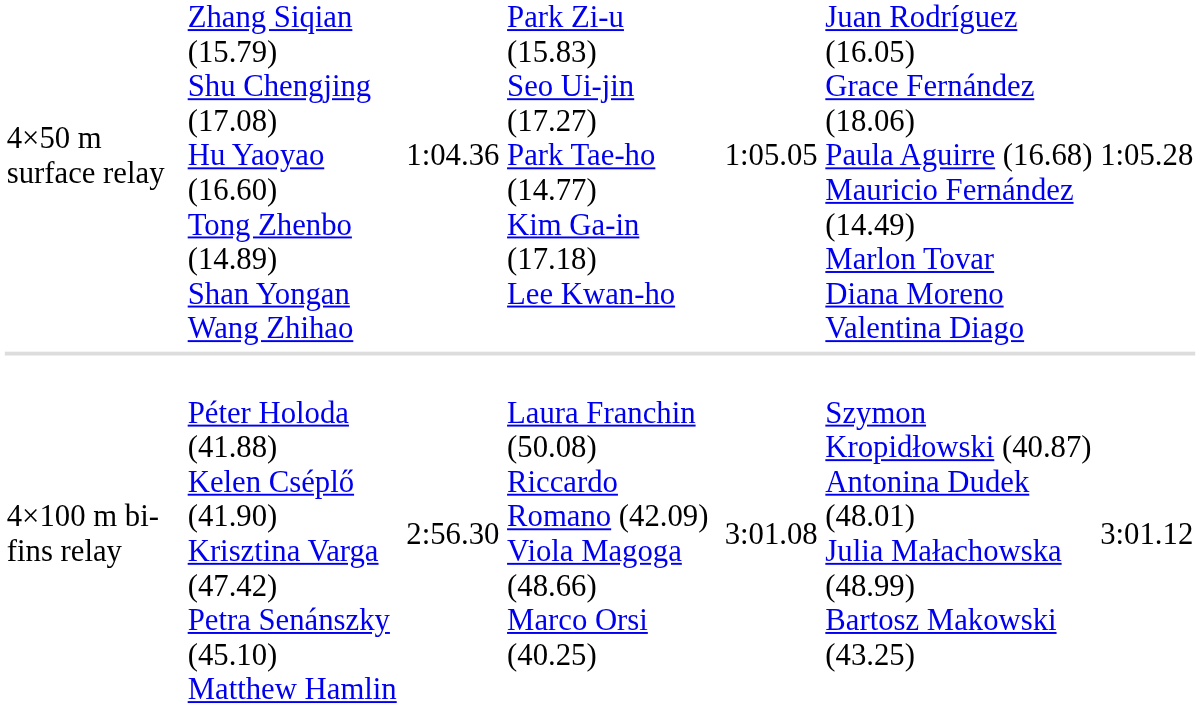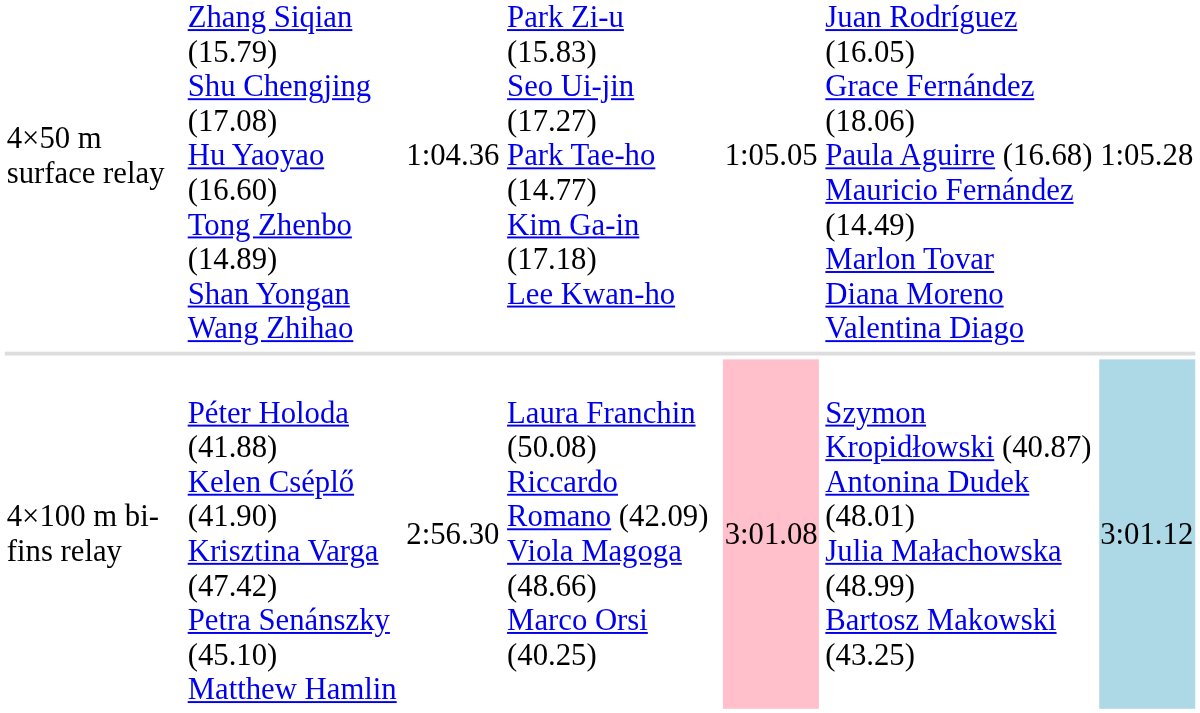(771, 533) no background -> (771, 533) pink background
(1147, 533) no background -> (1147, 533) lightblue background
